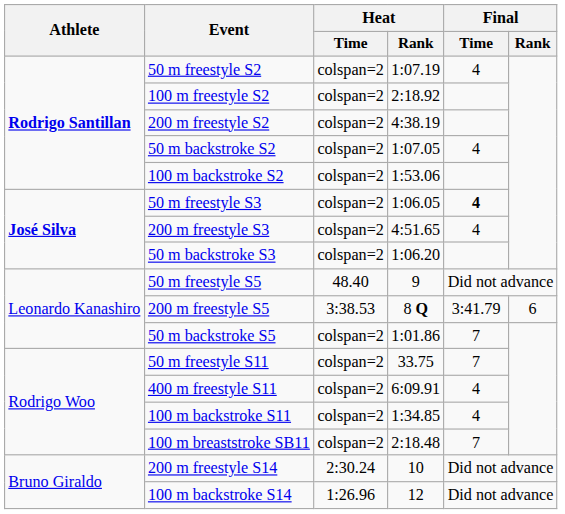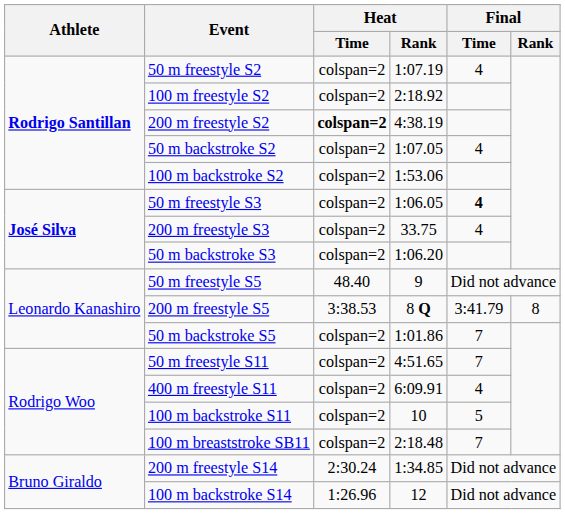(351, 123) normal -> (352, 123) bold
(416, 229) 4:51.65 -> (419, 229) 33.75
(533, 309) 6 -> (535, 309) 8
(416, 362) 33.75 -> (419, 362) 4:51.65
(416, 415) 1:34.85 -> (419, 415) 10
(476, 415) 4 -> (479, 415) 5
(416, 468) 10 -> (419, 468) 1:34.85
